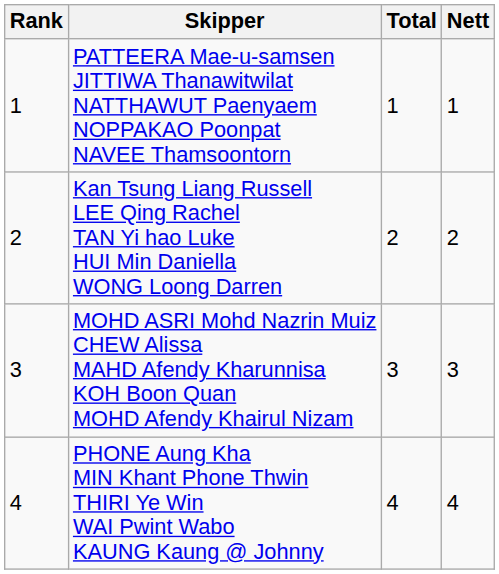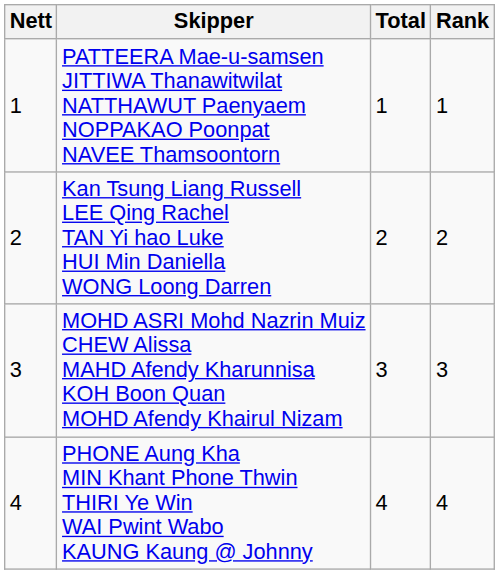columns swapped: (36, 21) <-> (468, 21)
